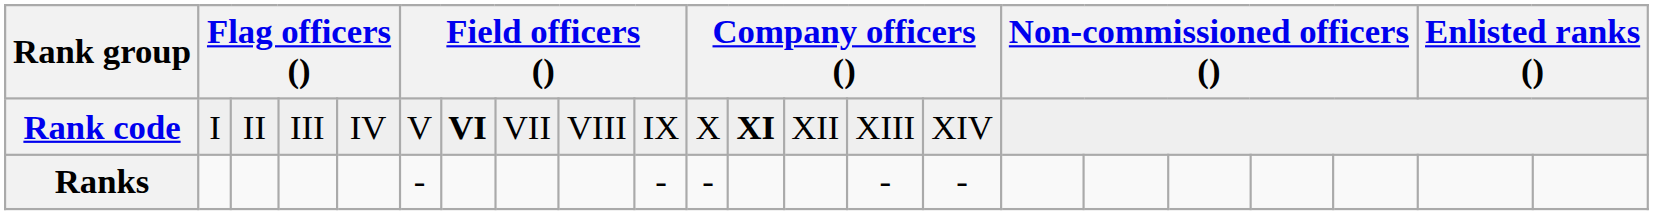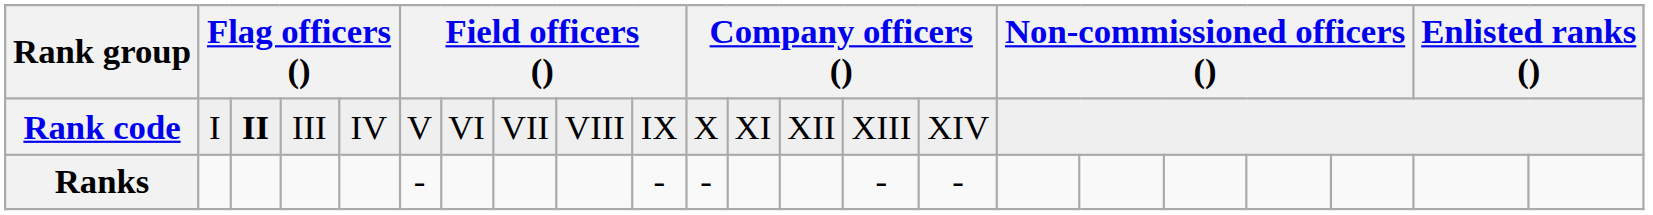(254, 126) normal -> (255, 126) bold
(467, 126) bold -> (467, 126) normal
(756, 126) bold -> (753, 126) normal
